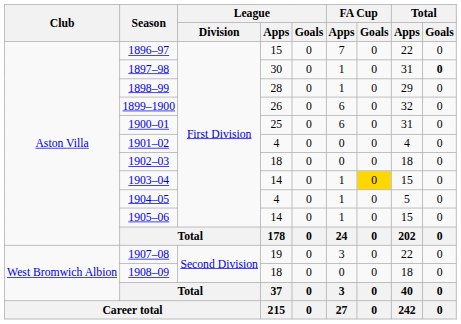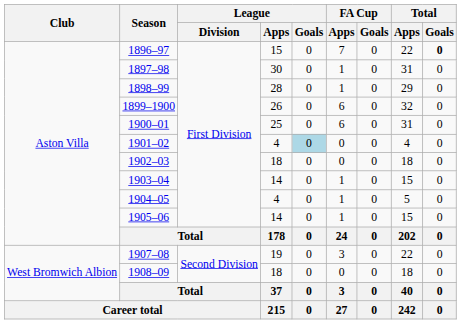(440, 50) normal -> (440, 50) bold
(440, 69) bold -> (440, 69) normal
(309, 143) no background -> (309, 143) lightblue background
(374, 180) gold background -> (374, 180) no background
